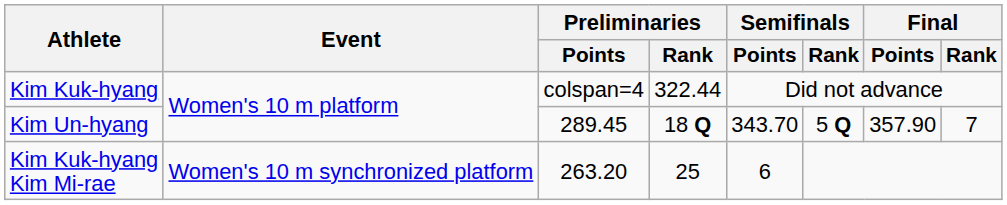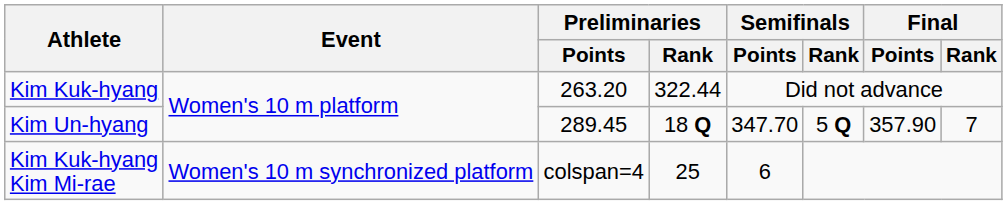(594, 90) colspan=4 -> (594, 90) 263.20
(765, 124) 343.70 -> (765, 124) 347.70
(594, 171) 263.20 -> (594, 171) colspan=4
